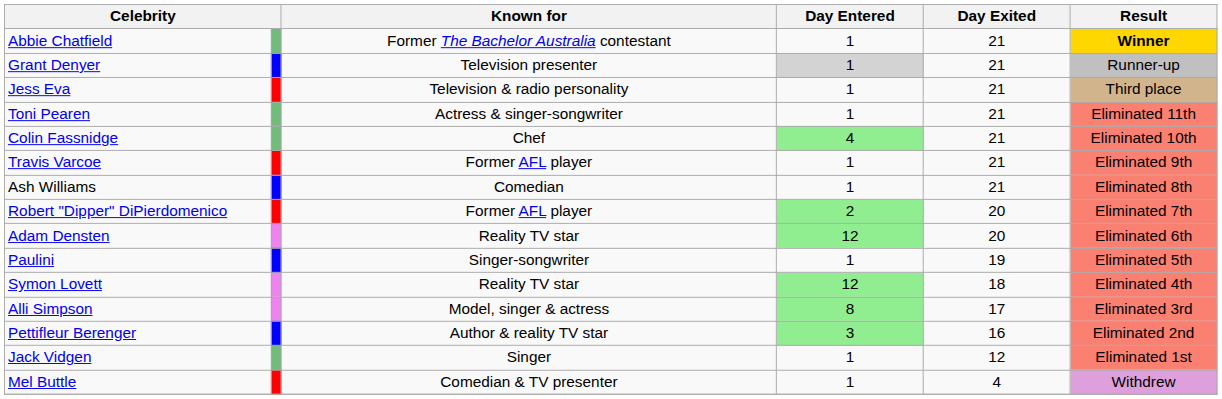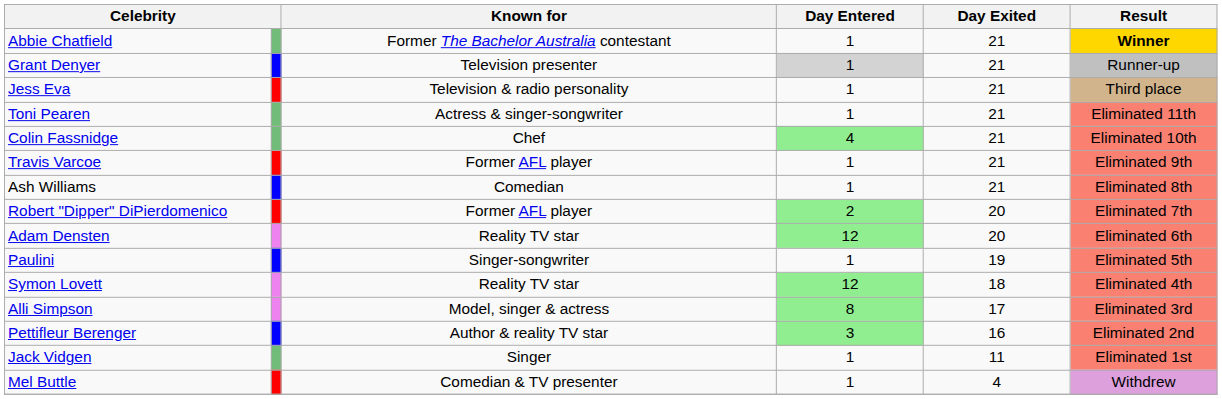(997, 357) 12 -> (997, 357) 11
